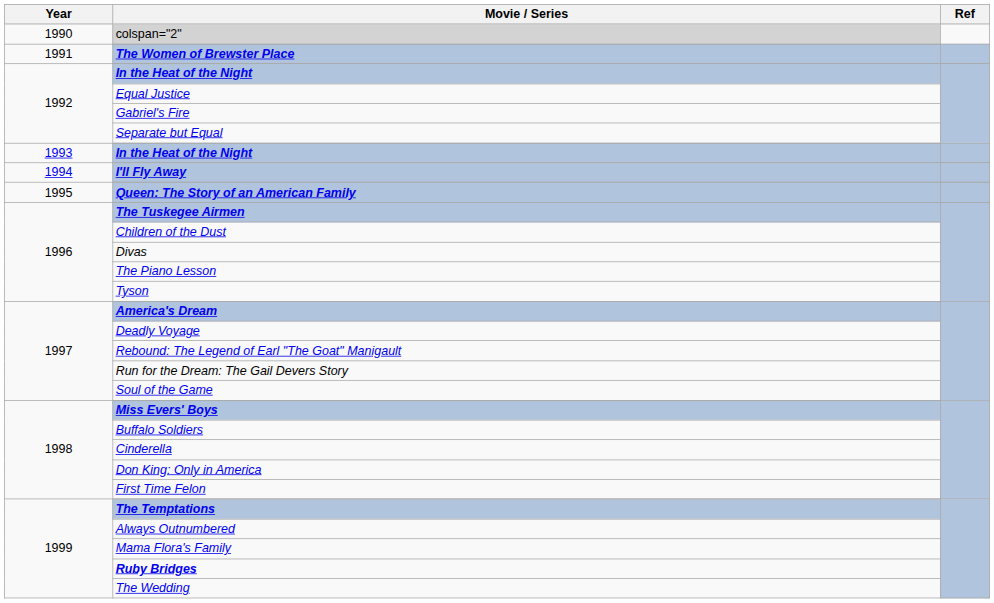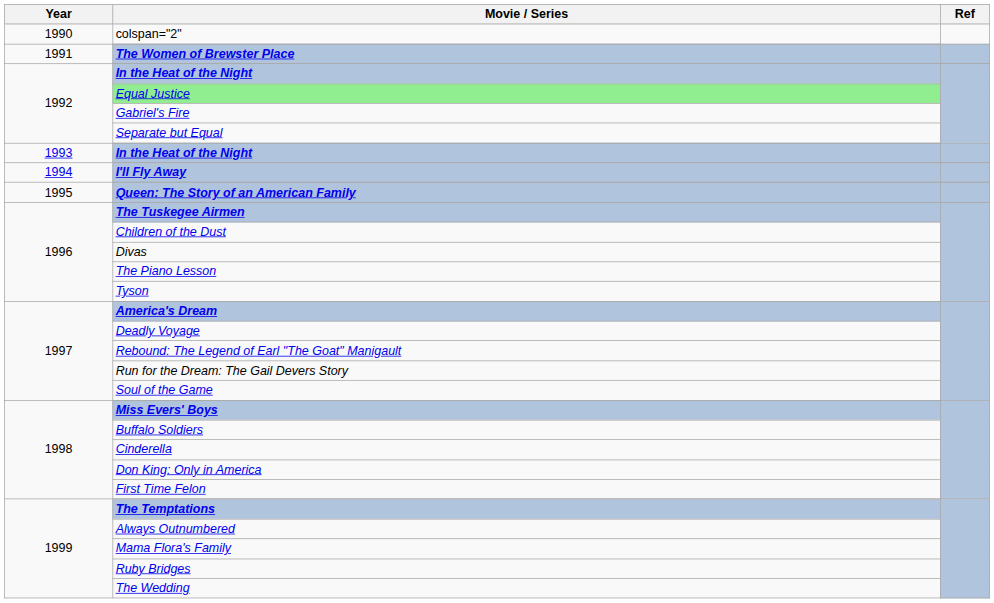(149, 34) lightgrey background -> (149, 34) no background
(153, 93) no background -> (153, 93) lightgreen background
(156, 568) bold -> (153, 568) normal
